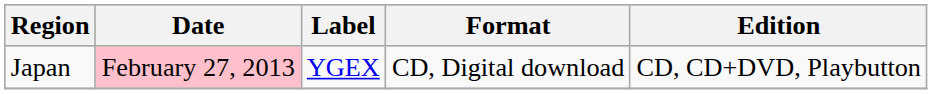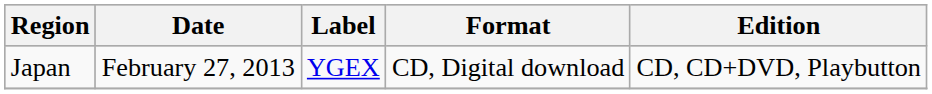(198, 66) pink background -> (198, 66) no background
